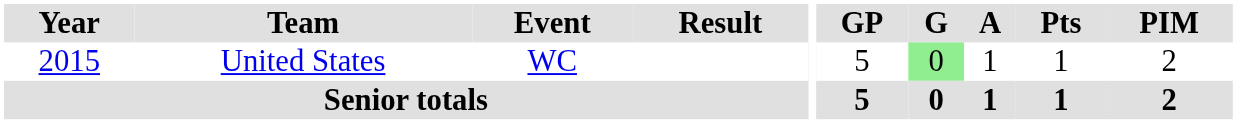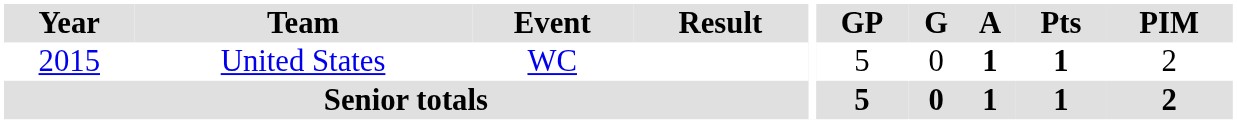(936, 61) lightgreen background -> (936, 61) no background
(990, 61) normal -> (990, 61) bold
(1061, 61) normal -> (1061, 61) bold
